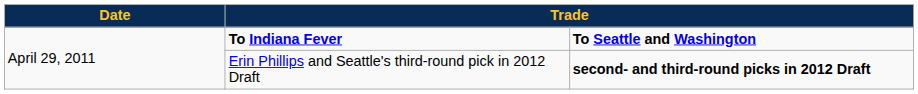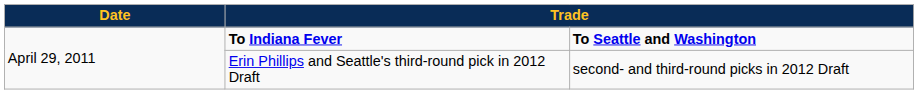(722, 69) bold -> (711, 69) normal
